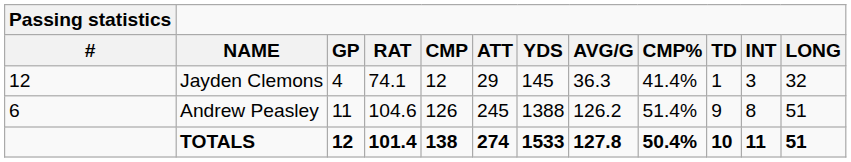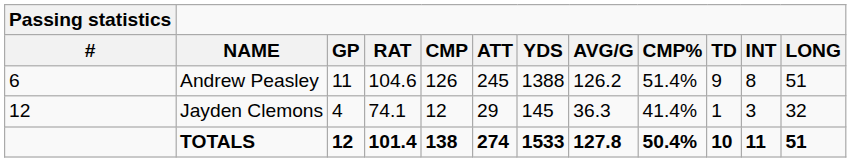rows swapped: (249, 111) <-> (252, 80)
